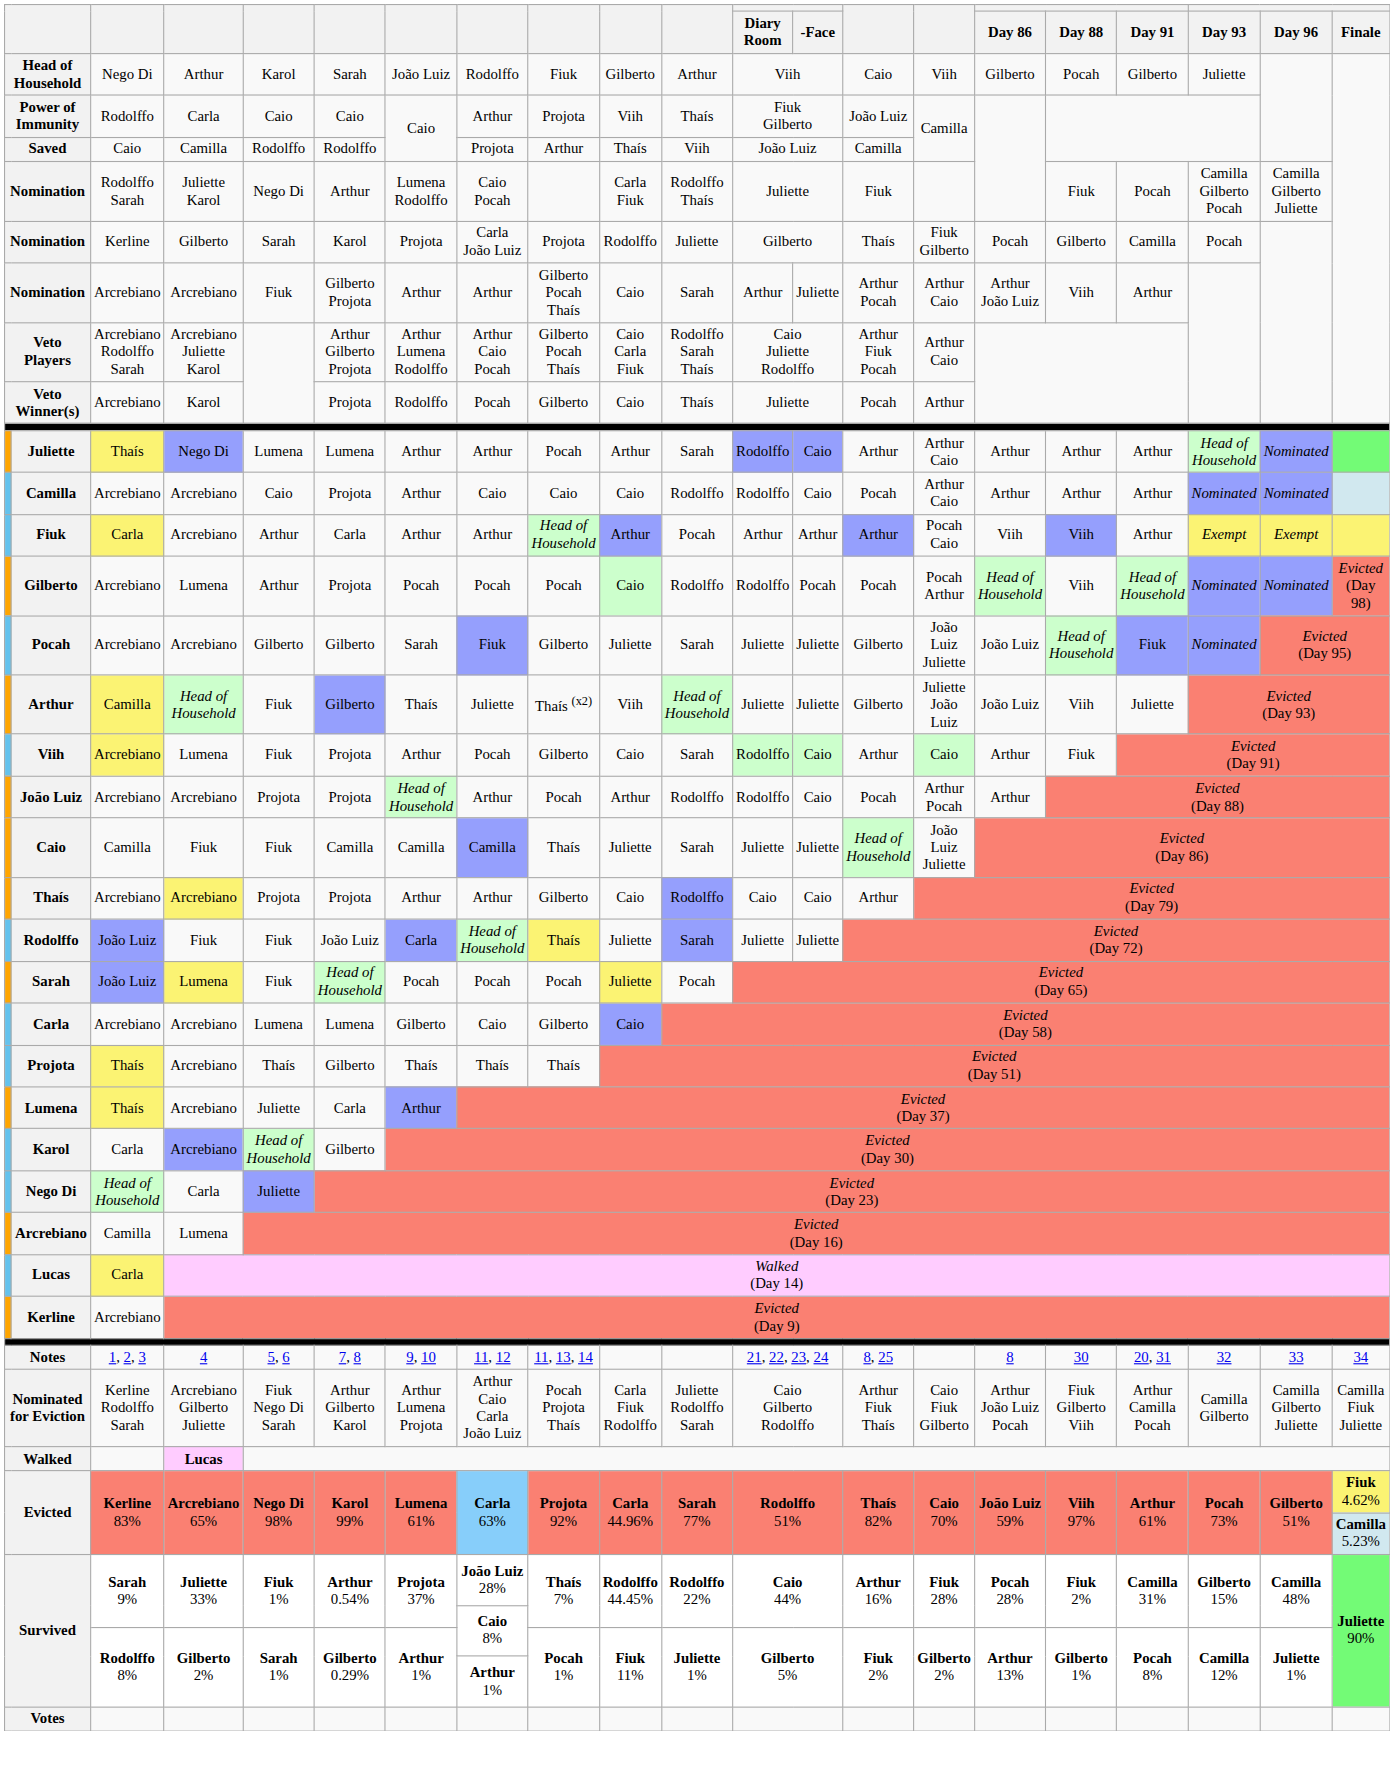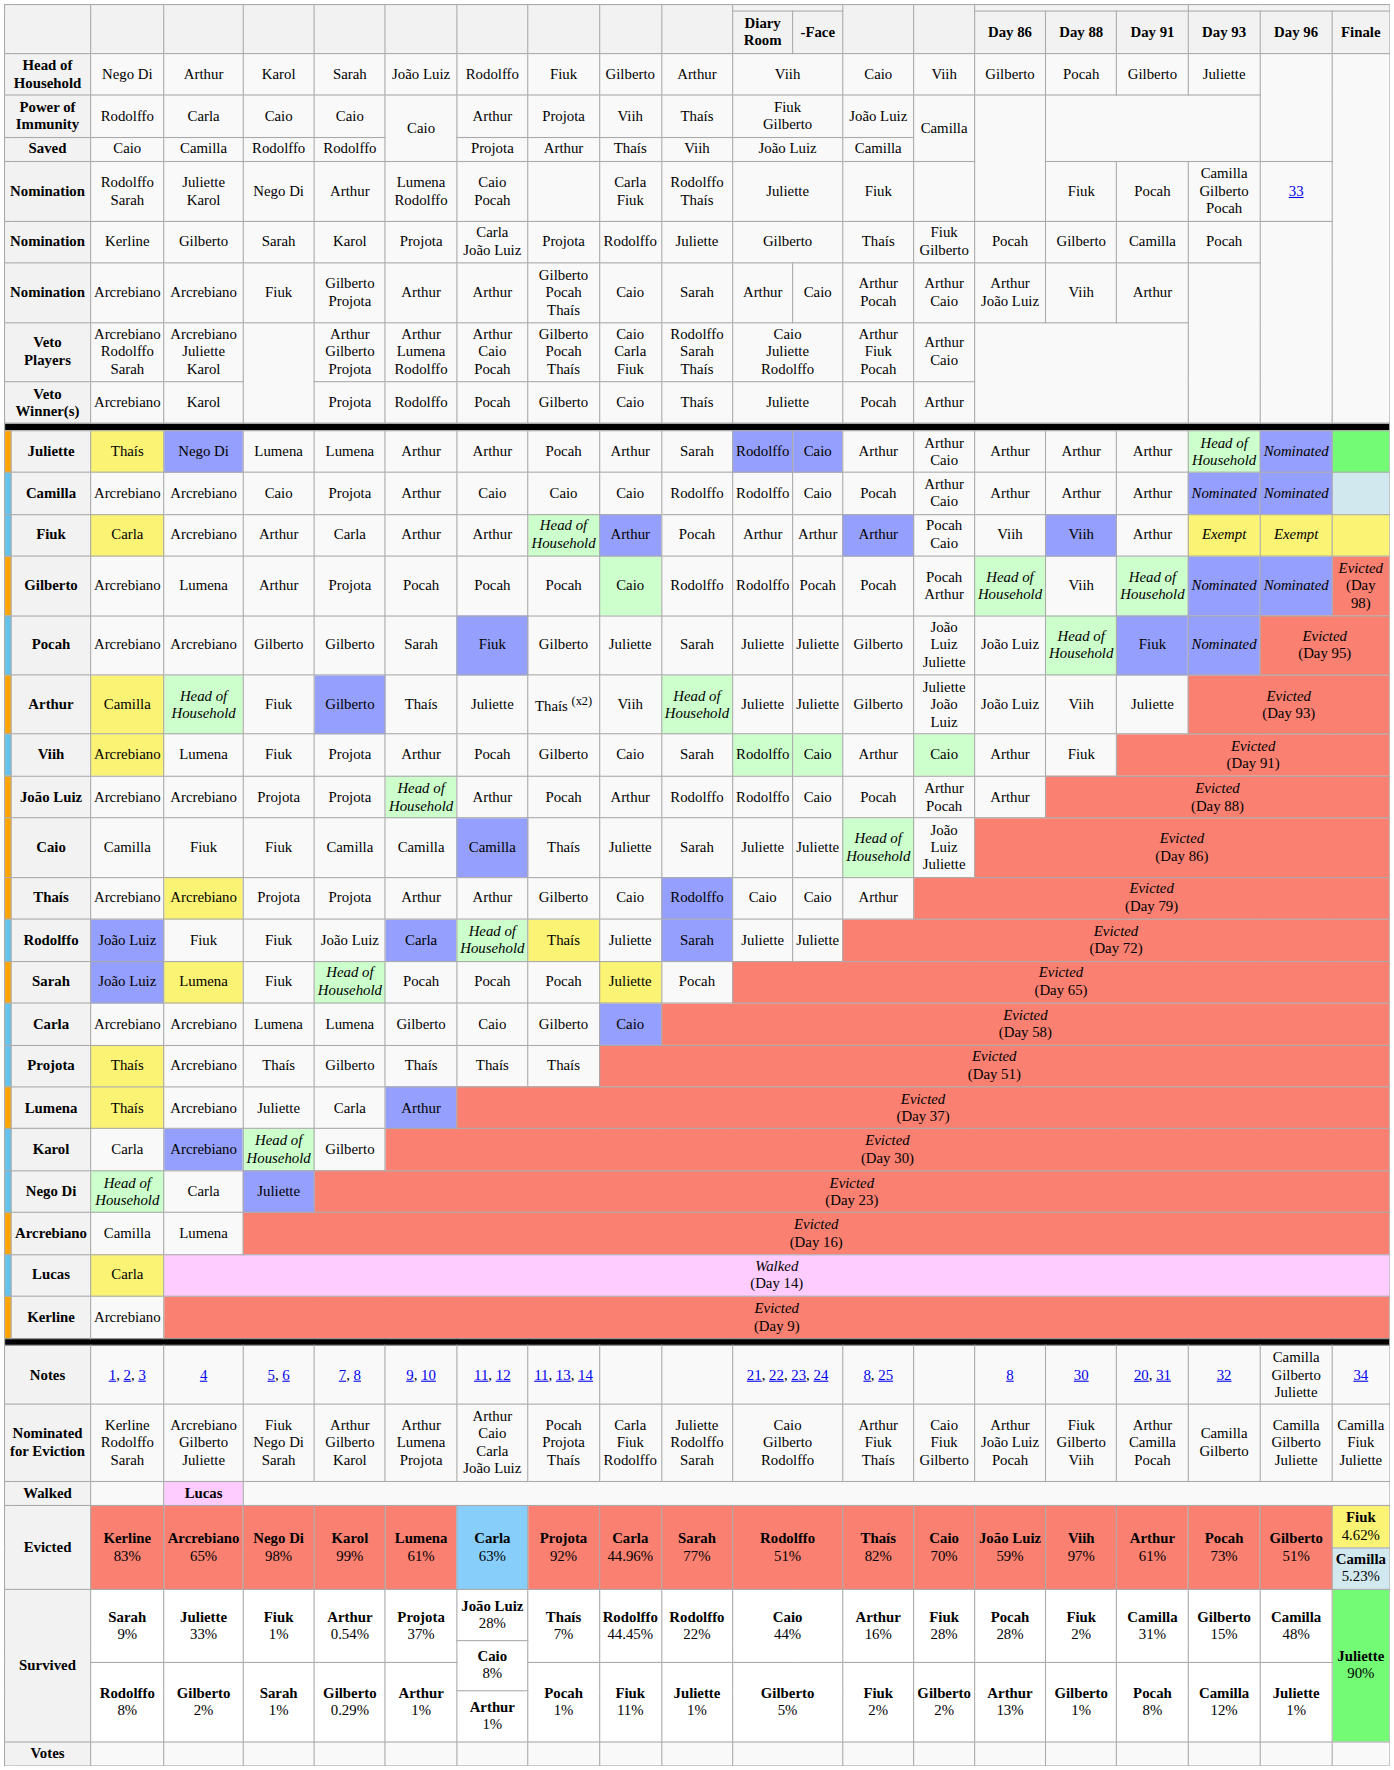(1296, 190) Camilla Gilberto Juliette -> (1296, 190) 33
(818, 292) Juliette -> (818, 292) Caio
(1296, 1357) 33 -> (1296, 1374) Camilla Gilberto Juliette
